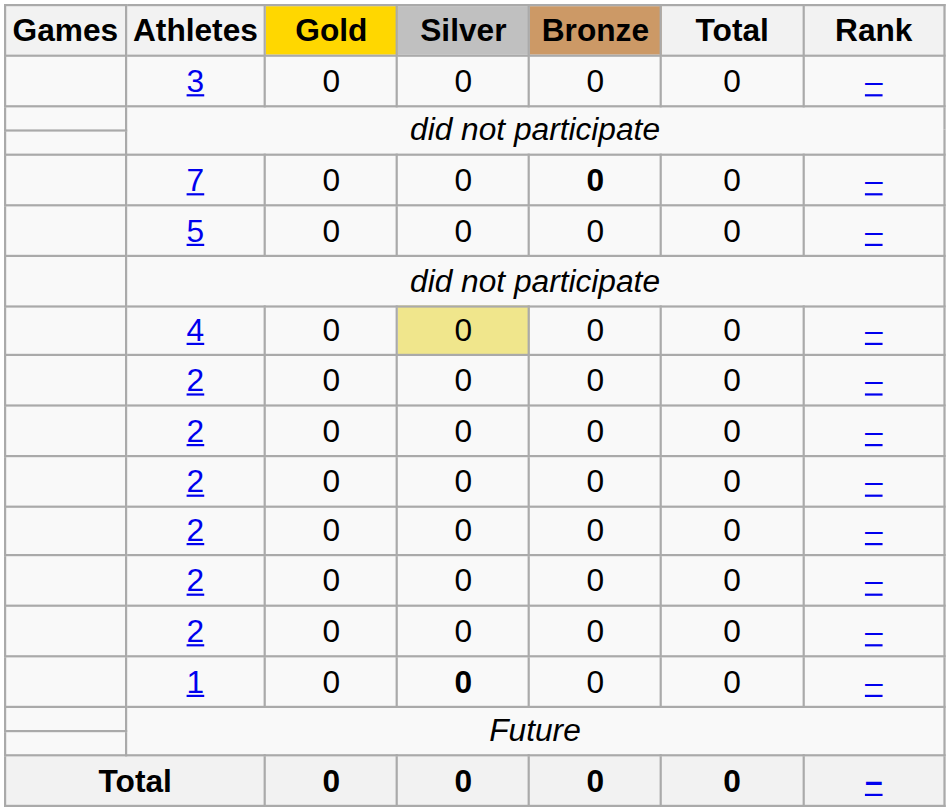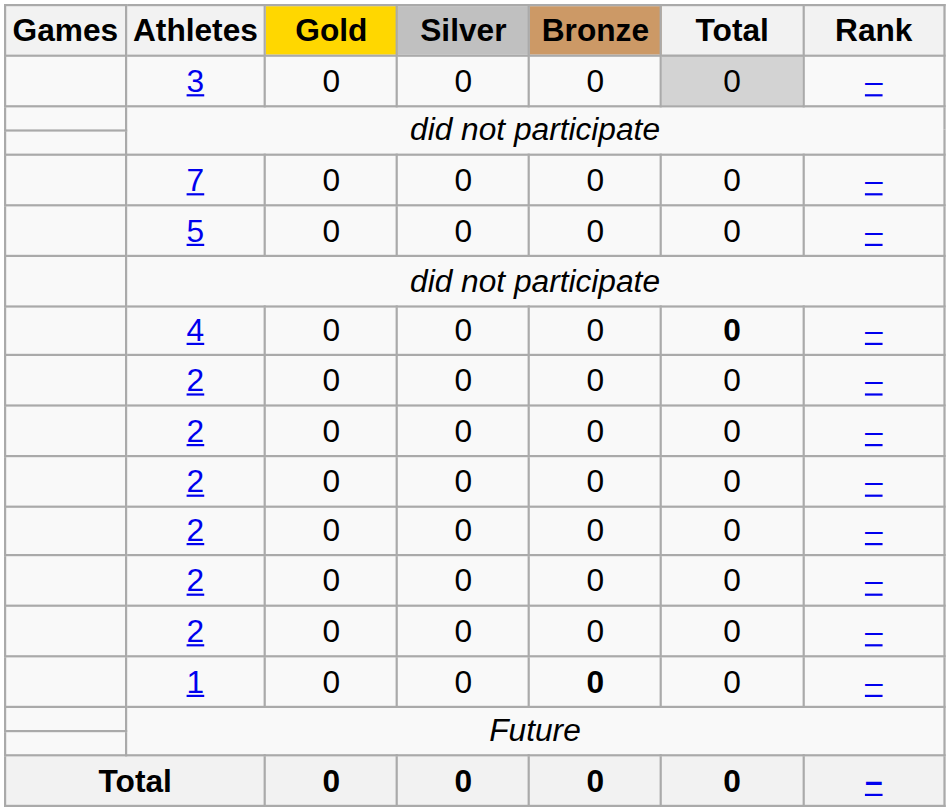(732, 81) no background -> (732, 81) lightgrey background
(595, 181) bold -> (595, 181) normal
(463, 331) khaki background -> (463, 331) no background
(732, 331) normal -> (732, 331) bold
(463, 681) bold -> (463, 681) normal
(595, 681) normal -> (595, 681) bold
